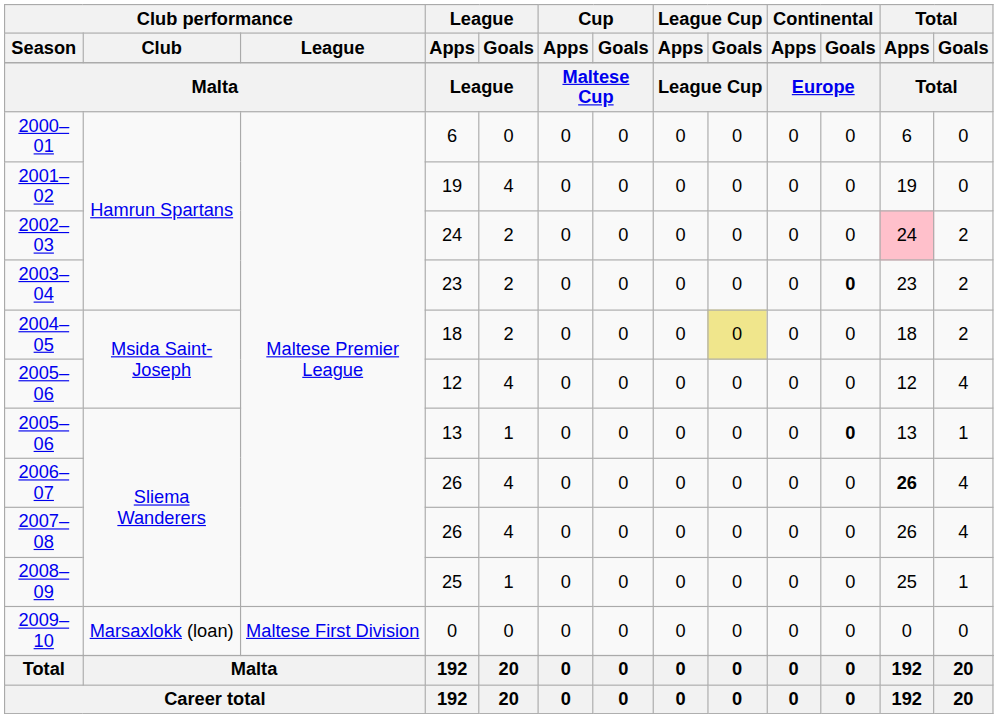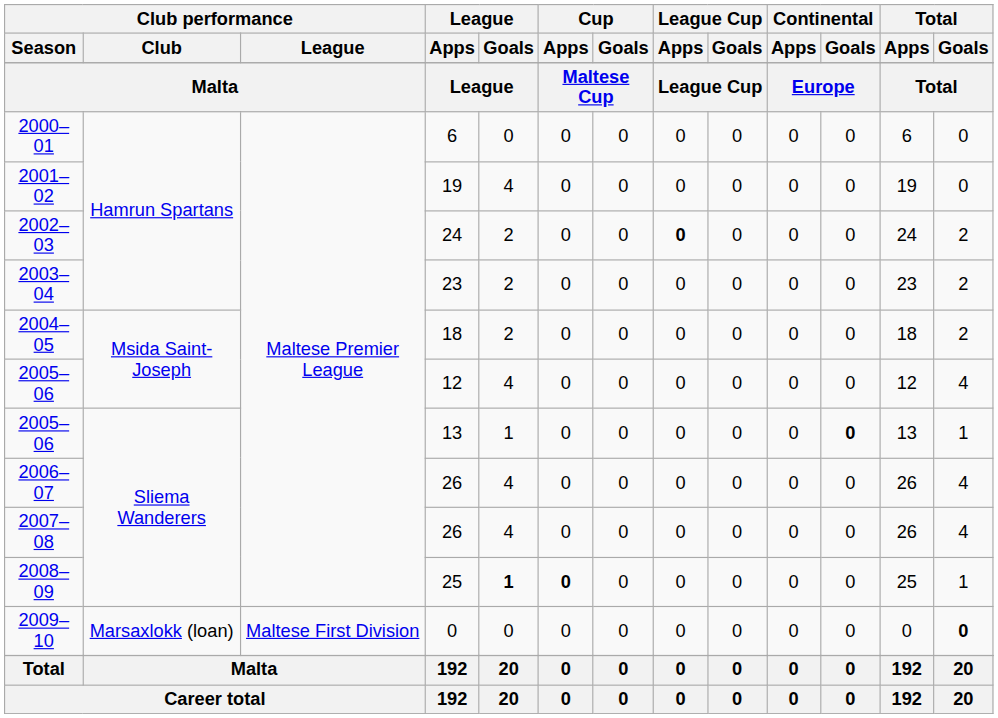(681, 235) normal -> (681, 235) bold
(907, 235) pink background -> (907, 235) no background
(850, 284) bold -> (850, 284) normal
(737, 334) khaki background -> (737, 334) no background
(907, 482) bold -> (907, 482) normal
(509, 581) normal -> (509, 581) bold
(566, 581) normal -> (566, 581) bold
(963, 631) normal -> (963, 631) bold
